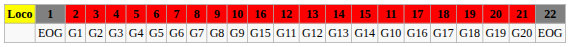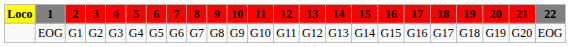columns swapped: (391, 14) <-> (260, 14)
